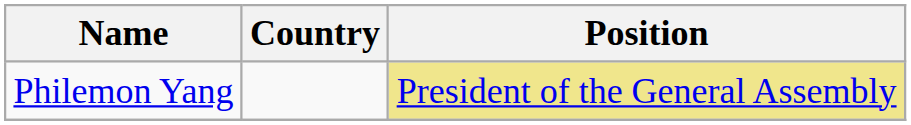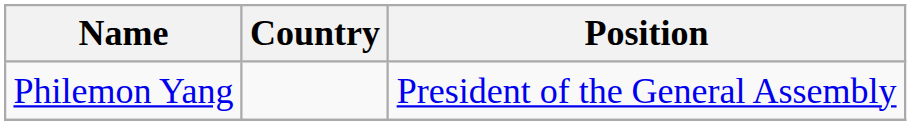(647, 90) khaki background -> (647, 90) no background
